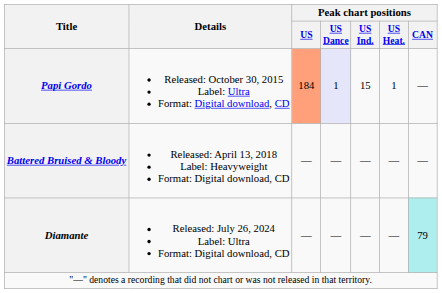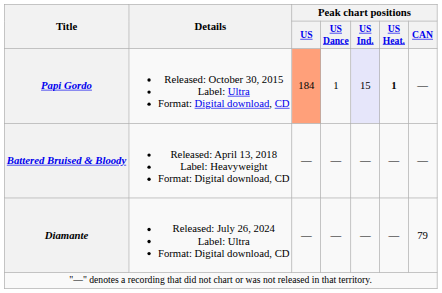(336, 86) lavender background -> (336, 86) no background
(365, 86) no background -> (365, 86) lavender background
(394, 86) normal -> (394, 86) bold
(423, 235) paleturquoise background -> (423, 235) no background
